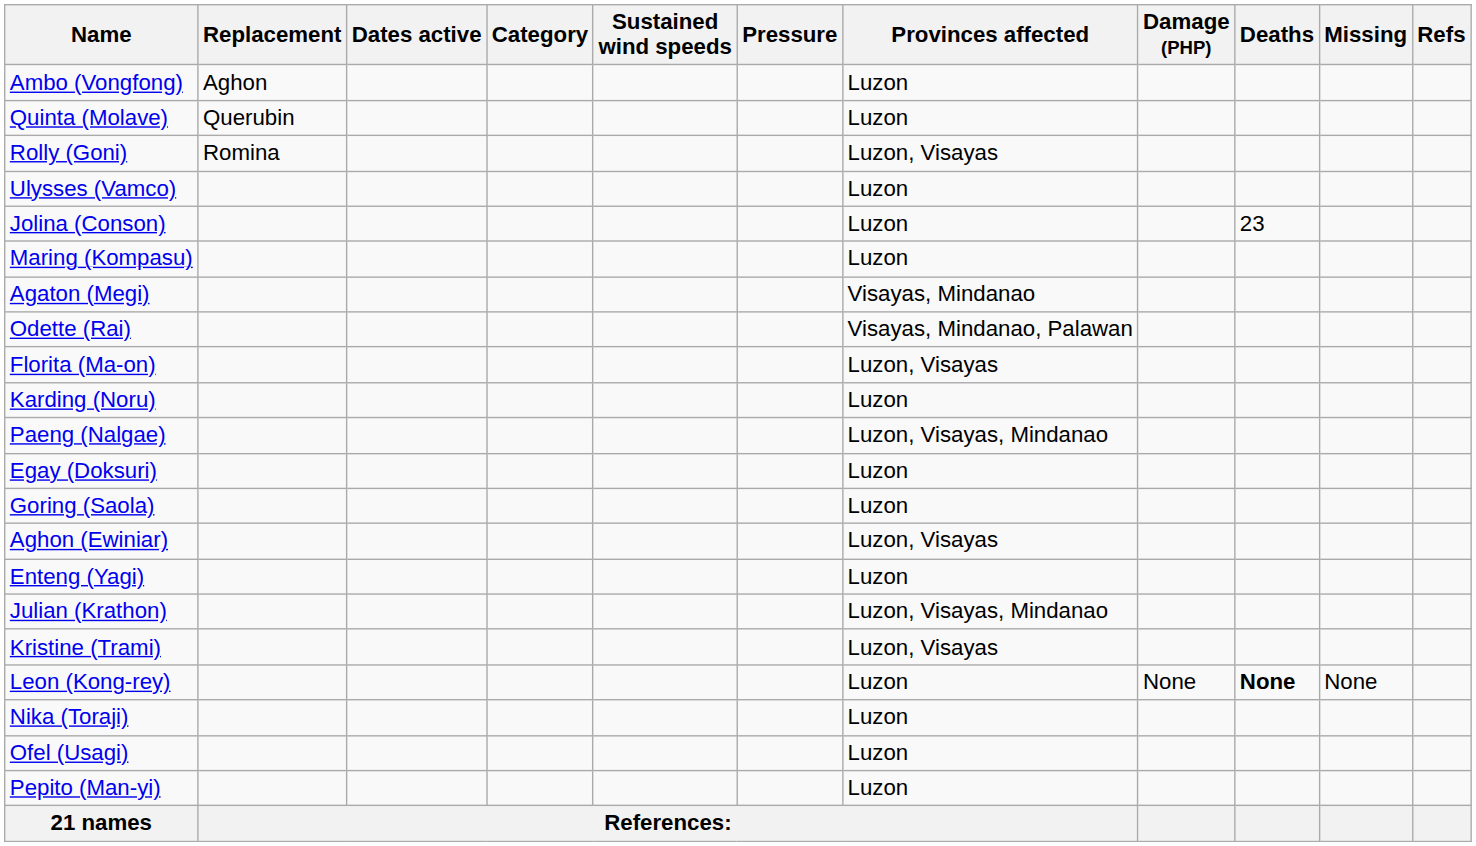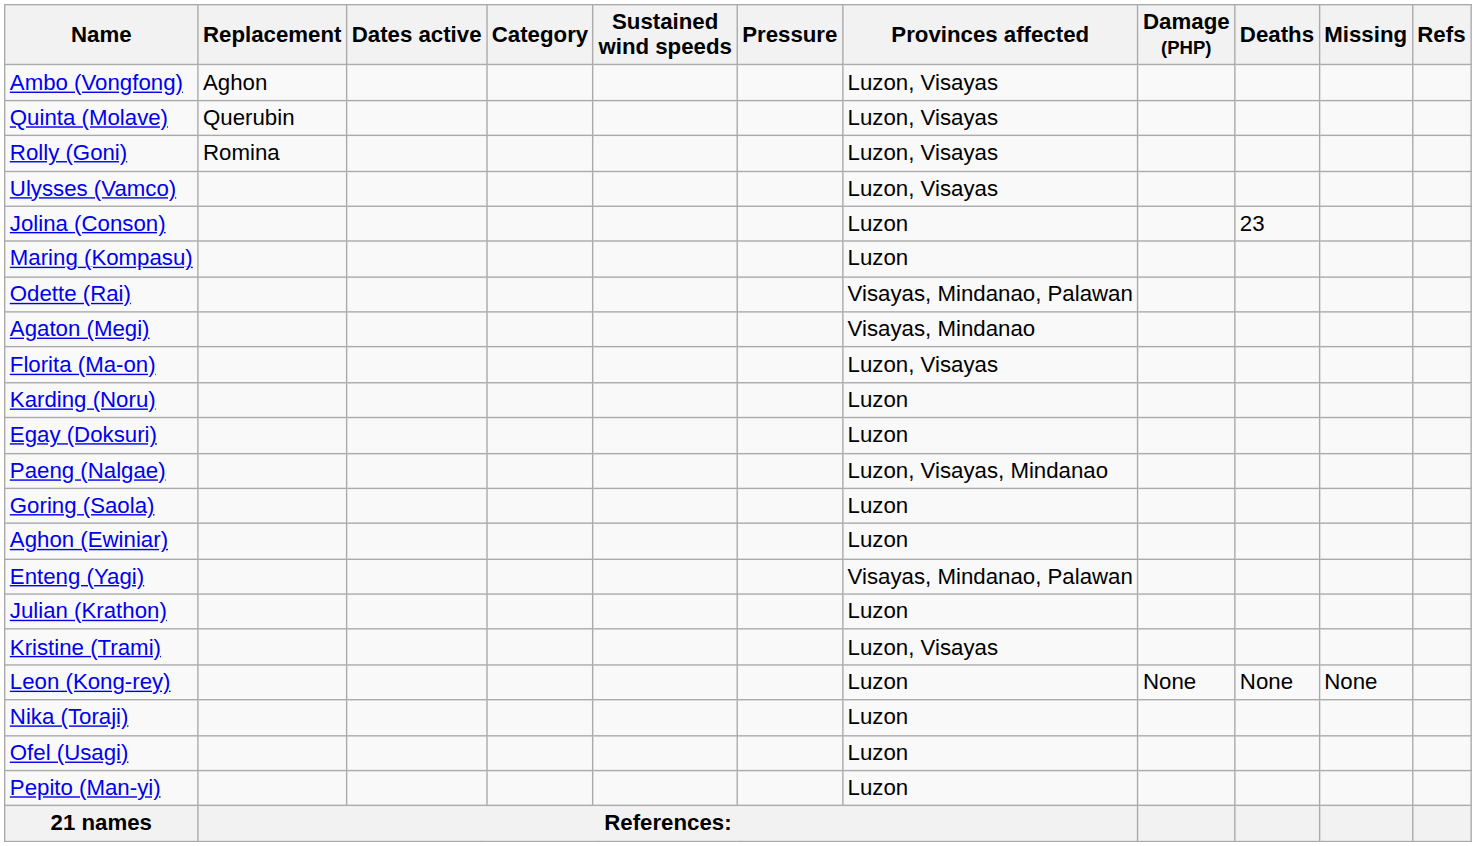(878, 82) Luzon -> (923, 82) Luzon, Visayas
(878, 117) Luzon -> (923, 117) Luzon, Visayas
(878, 188) Luzon -> (923, 188) Luzon, Visayas
rows swapped: (70, 329) <-> (80, 294)
rows swapped: (88, 435) <-> (83, 470)
(923, 540) Luzon, Visayas -> (878, 540) Luzon
(878, 576) Luzon -> (990, 576) Visayas, Mindanao, Palawan
(978, 611) Luzon, Visayas, Mindanao -> (878, 611) Luzon
(1268, 682) bold -> (1266, 682) normal
